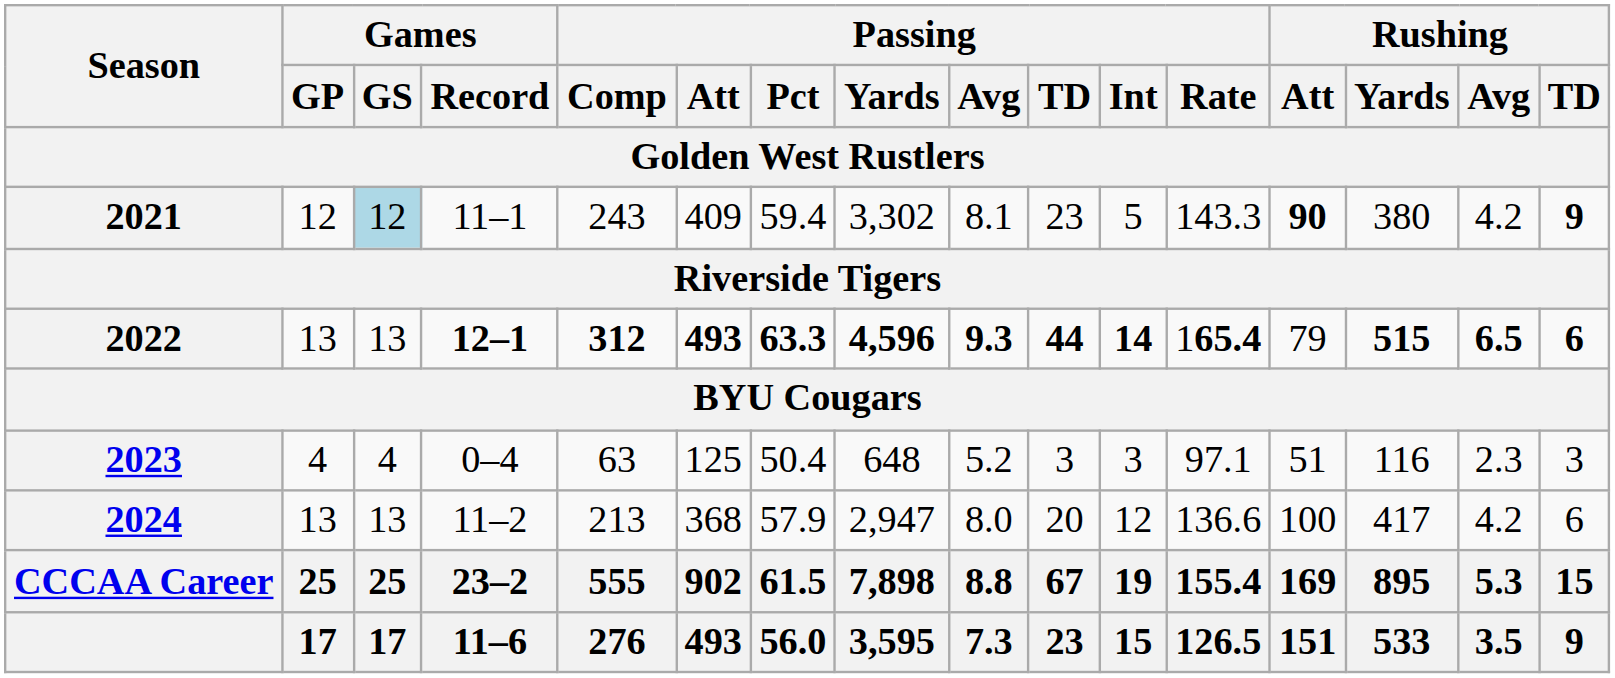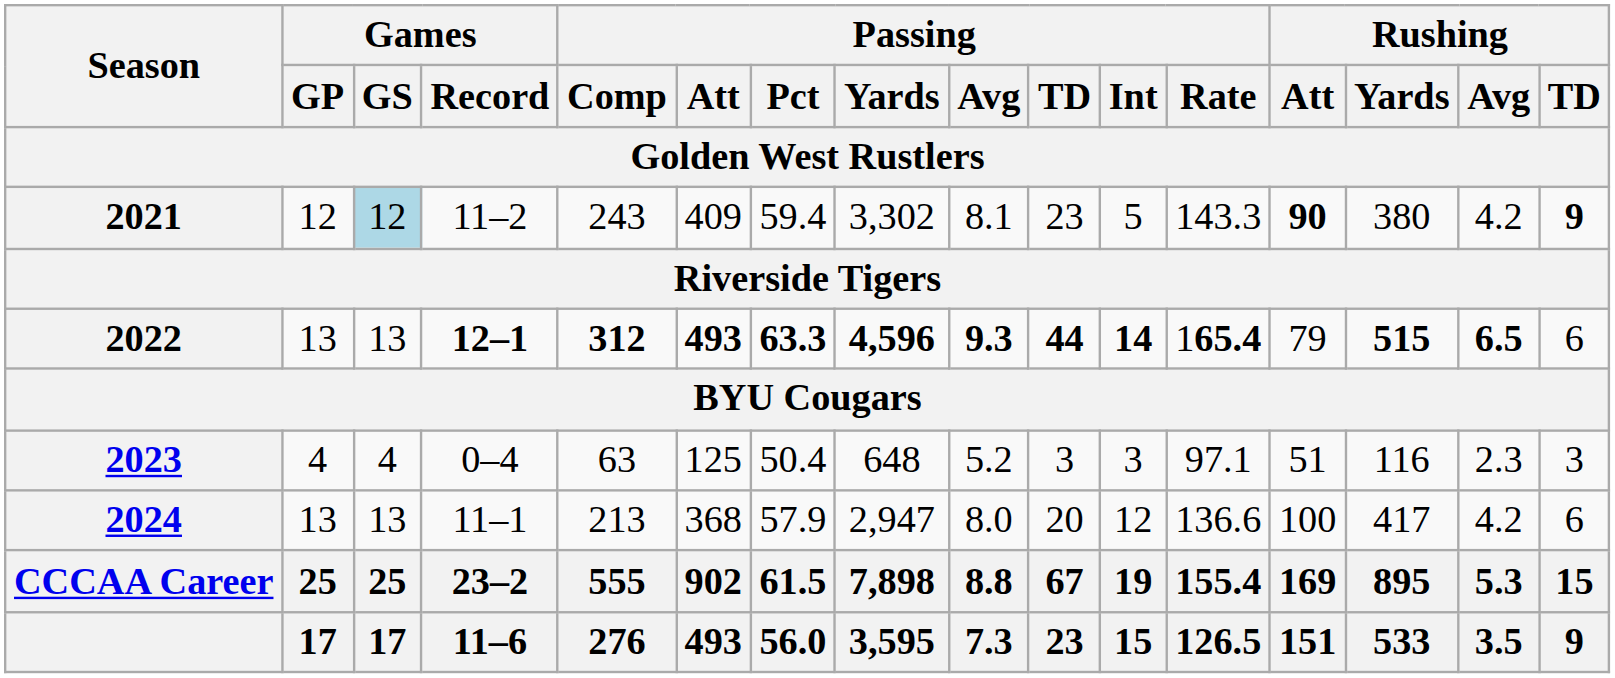(490, 216) 11–1 -> (490, 216) 11–2
(1574, 338) bold -> (1574, 338) normal
(490, 519) 11–2 -> (490, 519) 11–1
